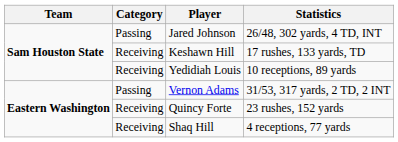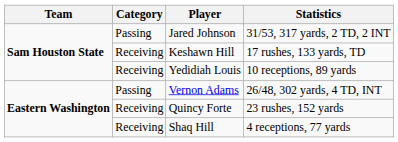(314, 33) 26/48, 302 yards, 4 TD, INT -> (318, 33) 31/53, 317 yards, 2 TD, 2 INT
(318, 89) 31/53, 317 yards, 2 TD, 2 INT -> (314, 89) 26/48, 302 yards, 4 TD, INT
